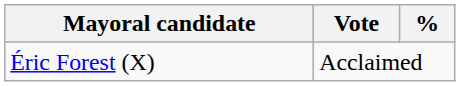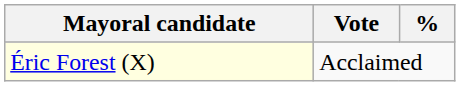(82, 61) no background -> (82, 61) lightyellow background
